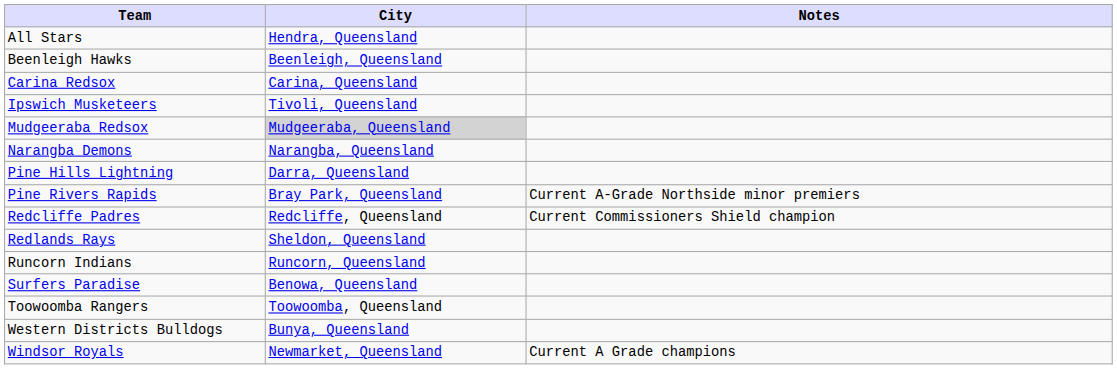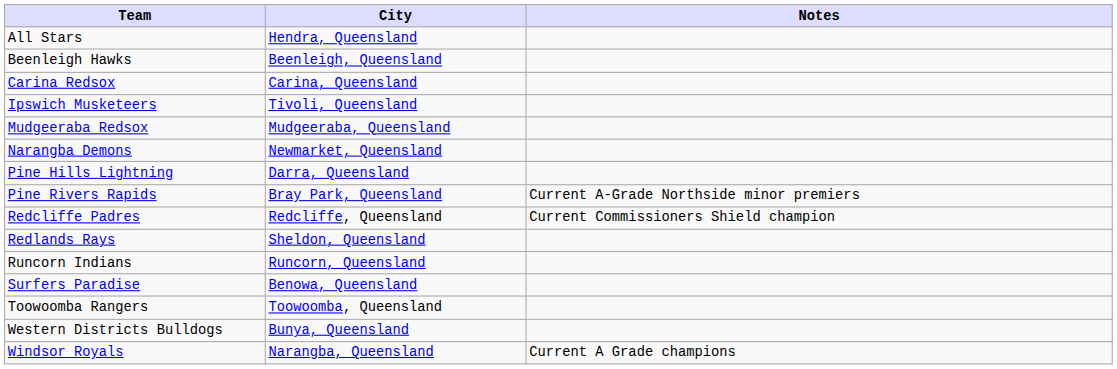(359, 128) lightgrey background -> (359, 128) no background
(351, 151) Narangba, Queensland -> (355, 151) Newmarket, Queensland
(355, 353) Newmarket, Queensland -> (351, 353) Narangba, Queensland
